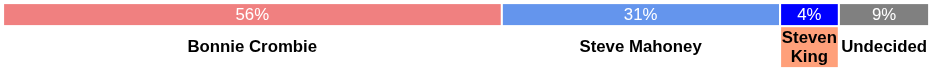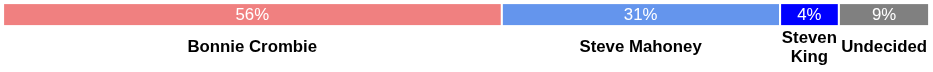(809, 47) lightsalmon background -> (809, 47) no background
